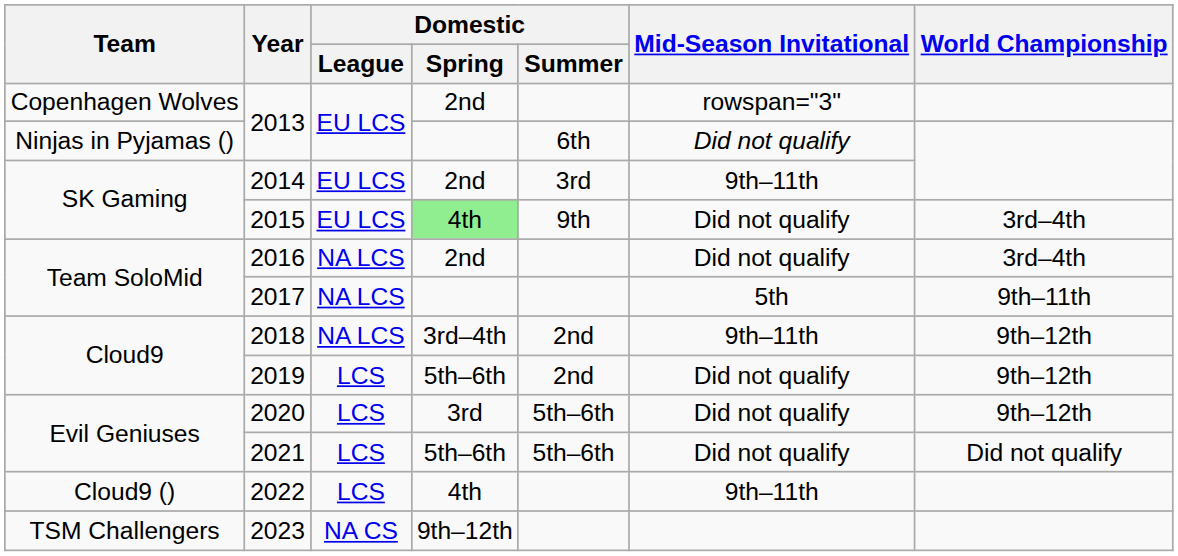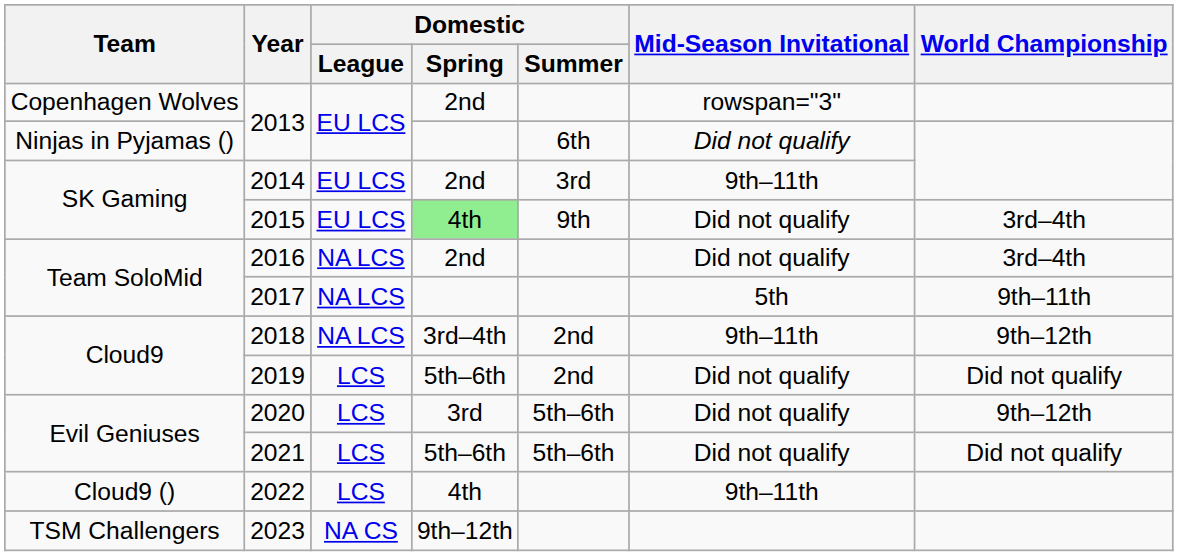(1044, 375) 9th–12th -> (1044, 375) Did not qualify
